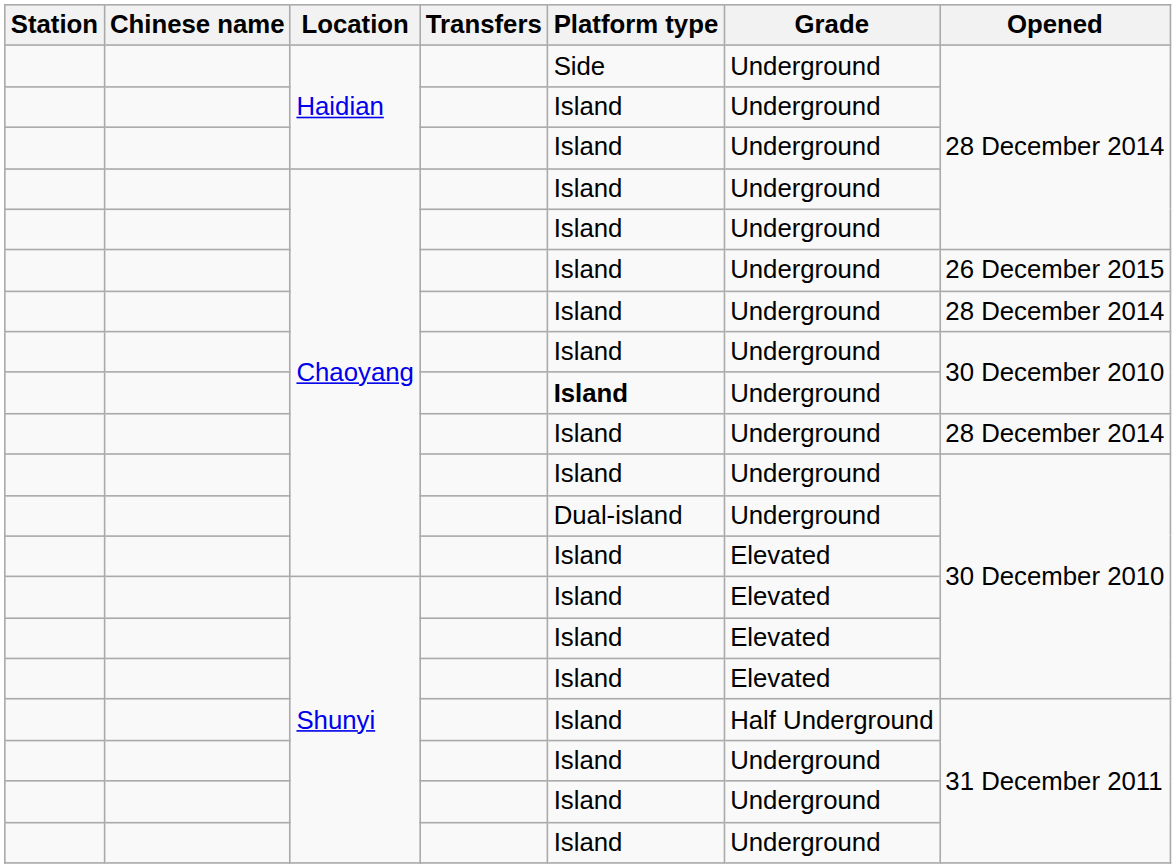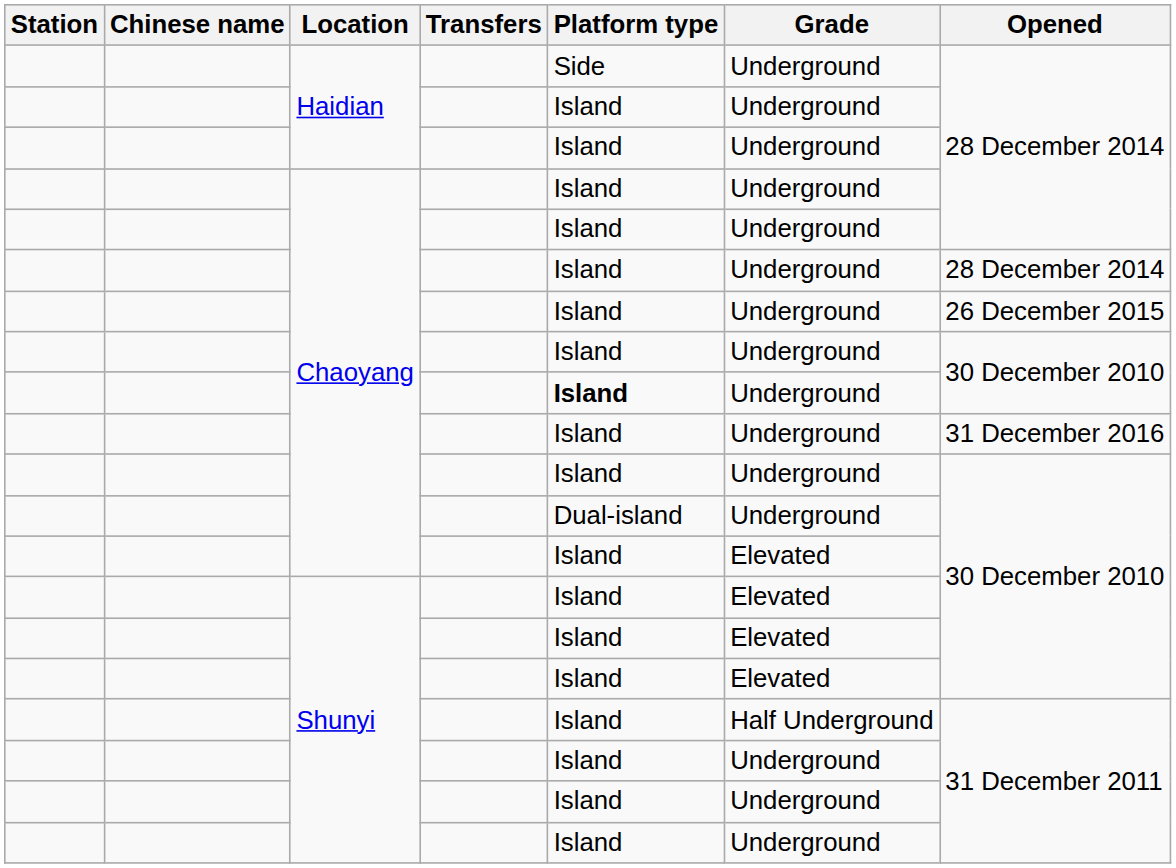(1055, 270) 26 December 2015 -> (1055, 270) 28 December 2014
(1055, 310) 28 December 2014 -> (1055, 310) 26 December 2015
(1055, 433) 28 December 2014 -> (1055, 433) 31 December 2016
